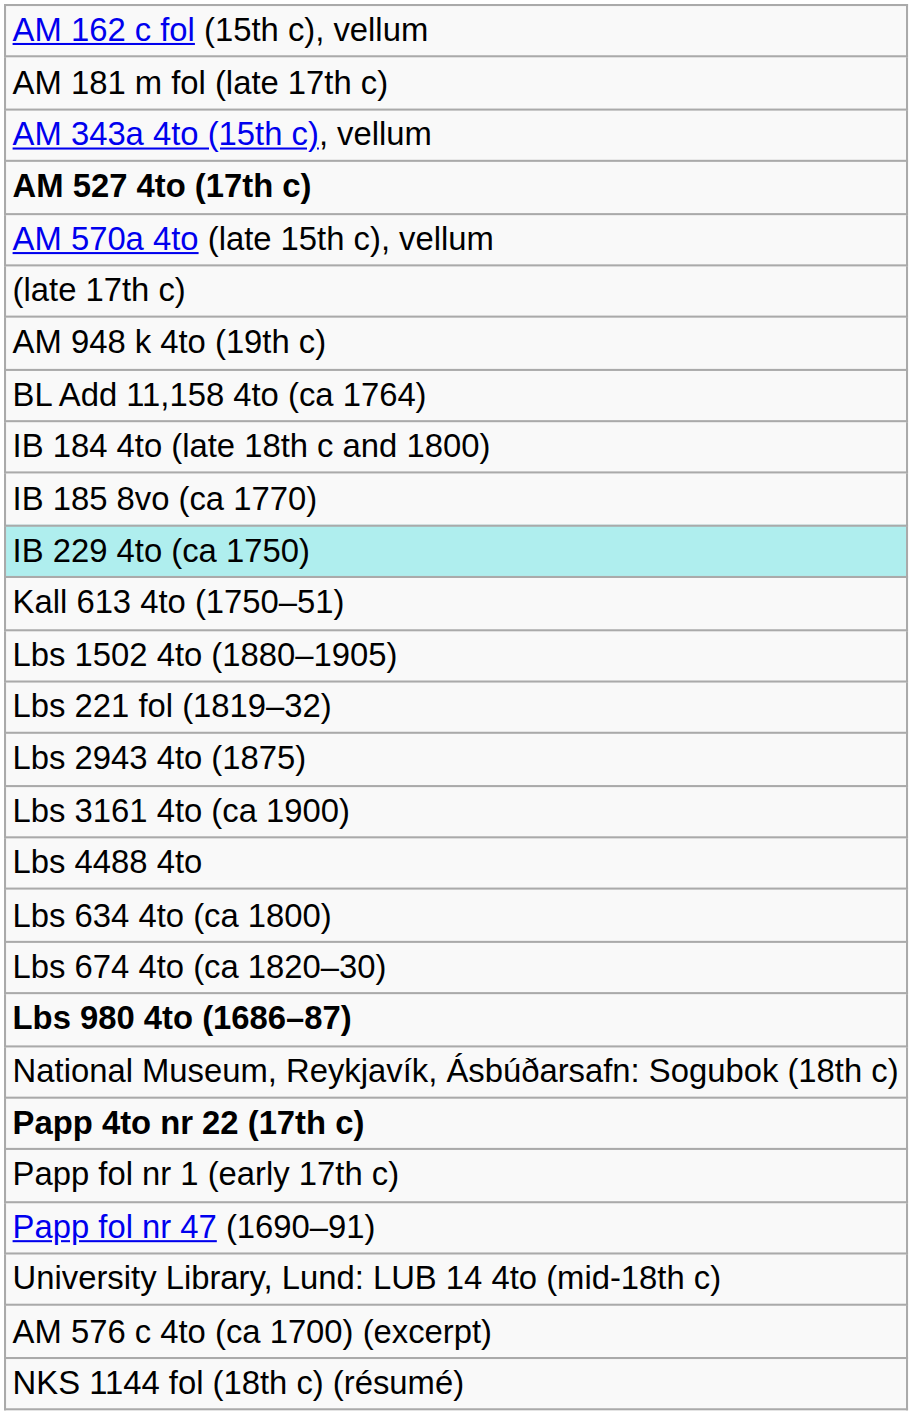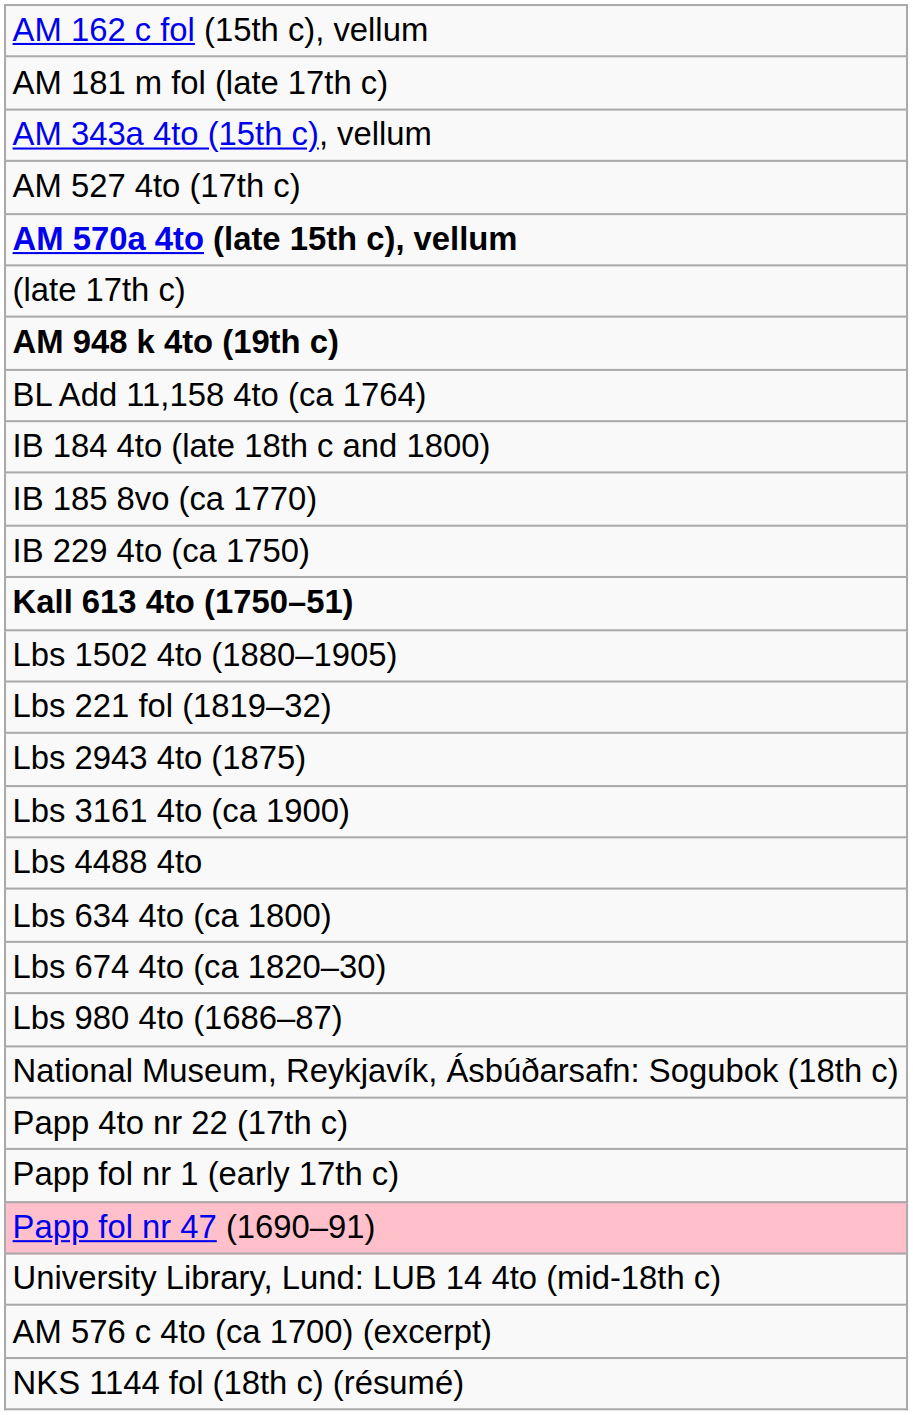(162, 186) bold -> (157, 186) normal
(253, 238) normal -> (265, 238) bold
(169, 342) normal -> (176, 342) bold
(161, 550) paleturquoise background -> (161, 550) no background
(179, 602) normal -> (183, 602) bold
(182, 1018) bold -> (178, 1018) normal
(188, 1122) bold -> (180, 1122) normal
(194, 1226) no background -> (194, 1226) pink background
